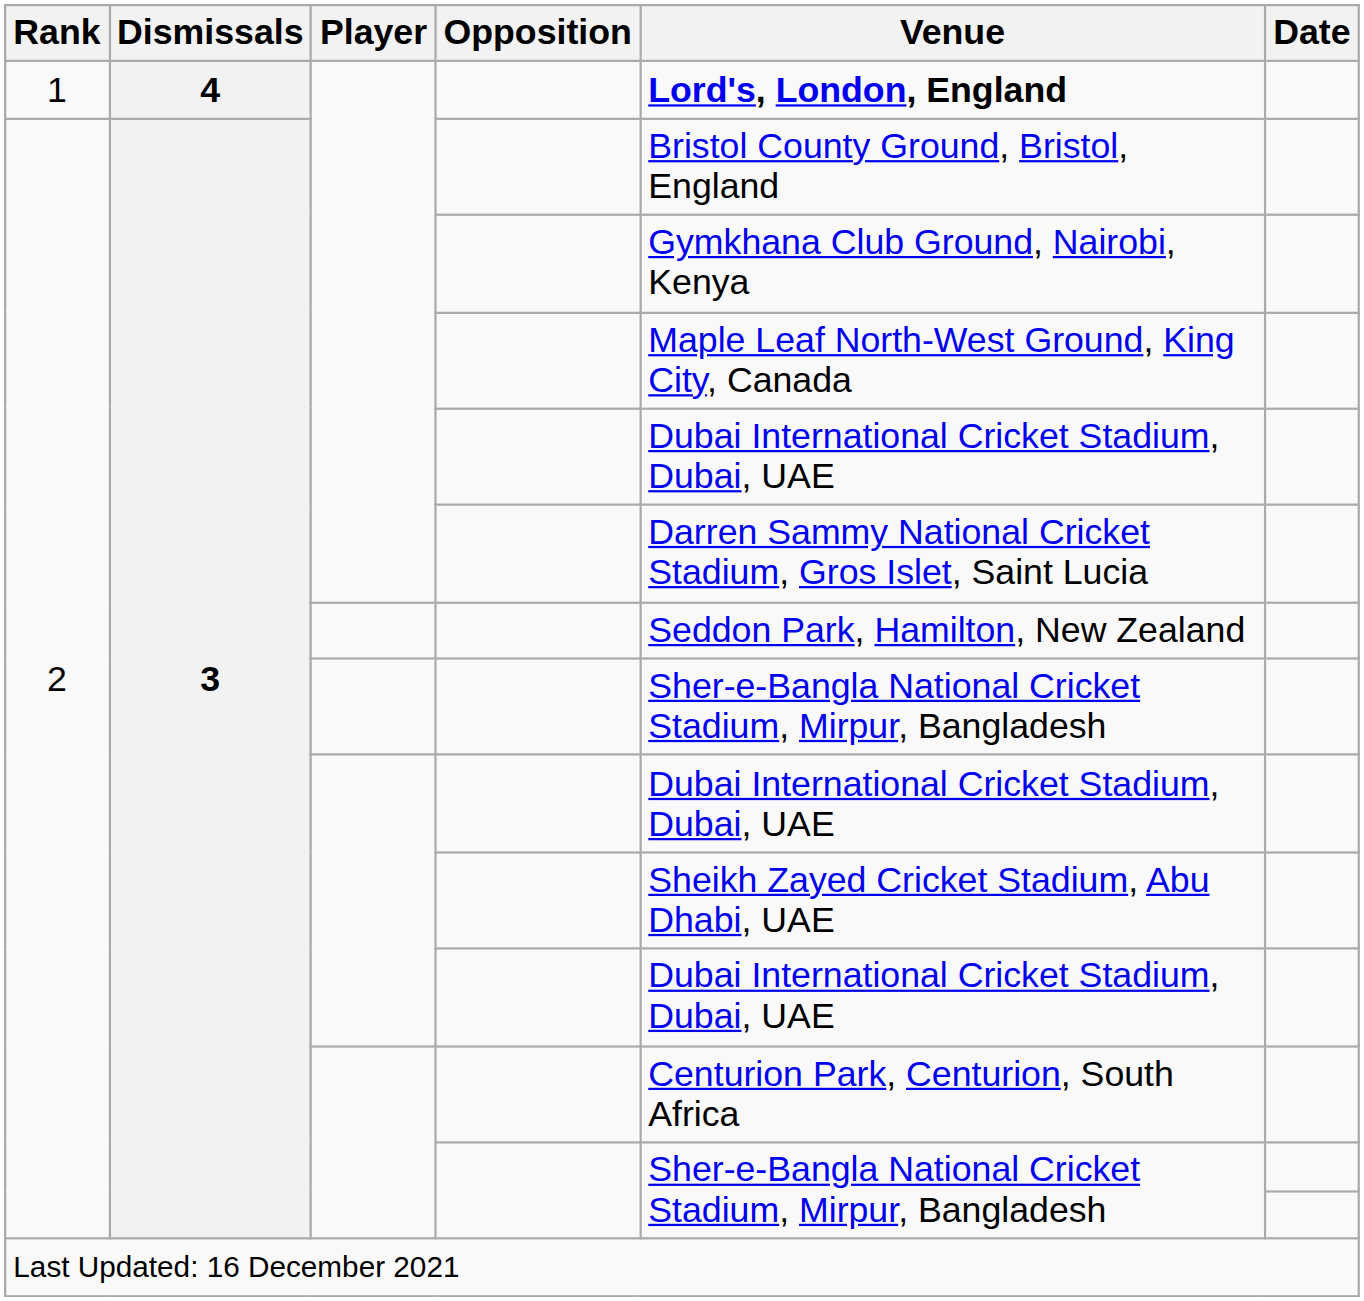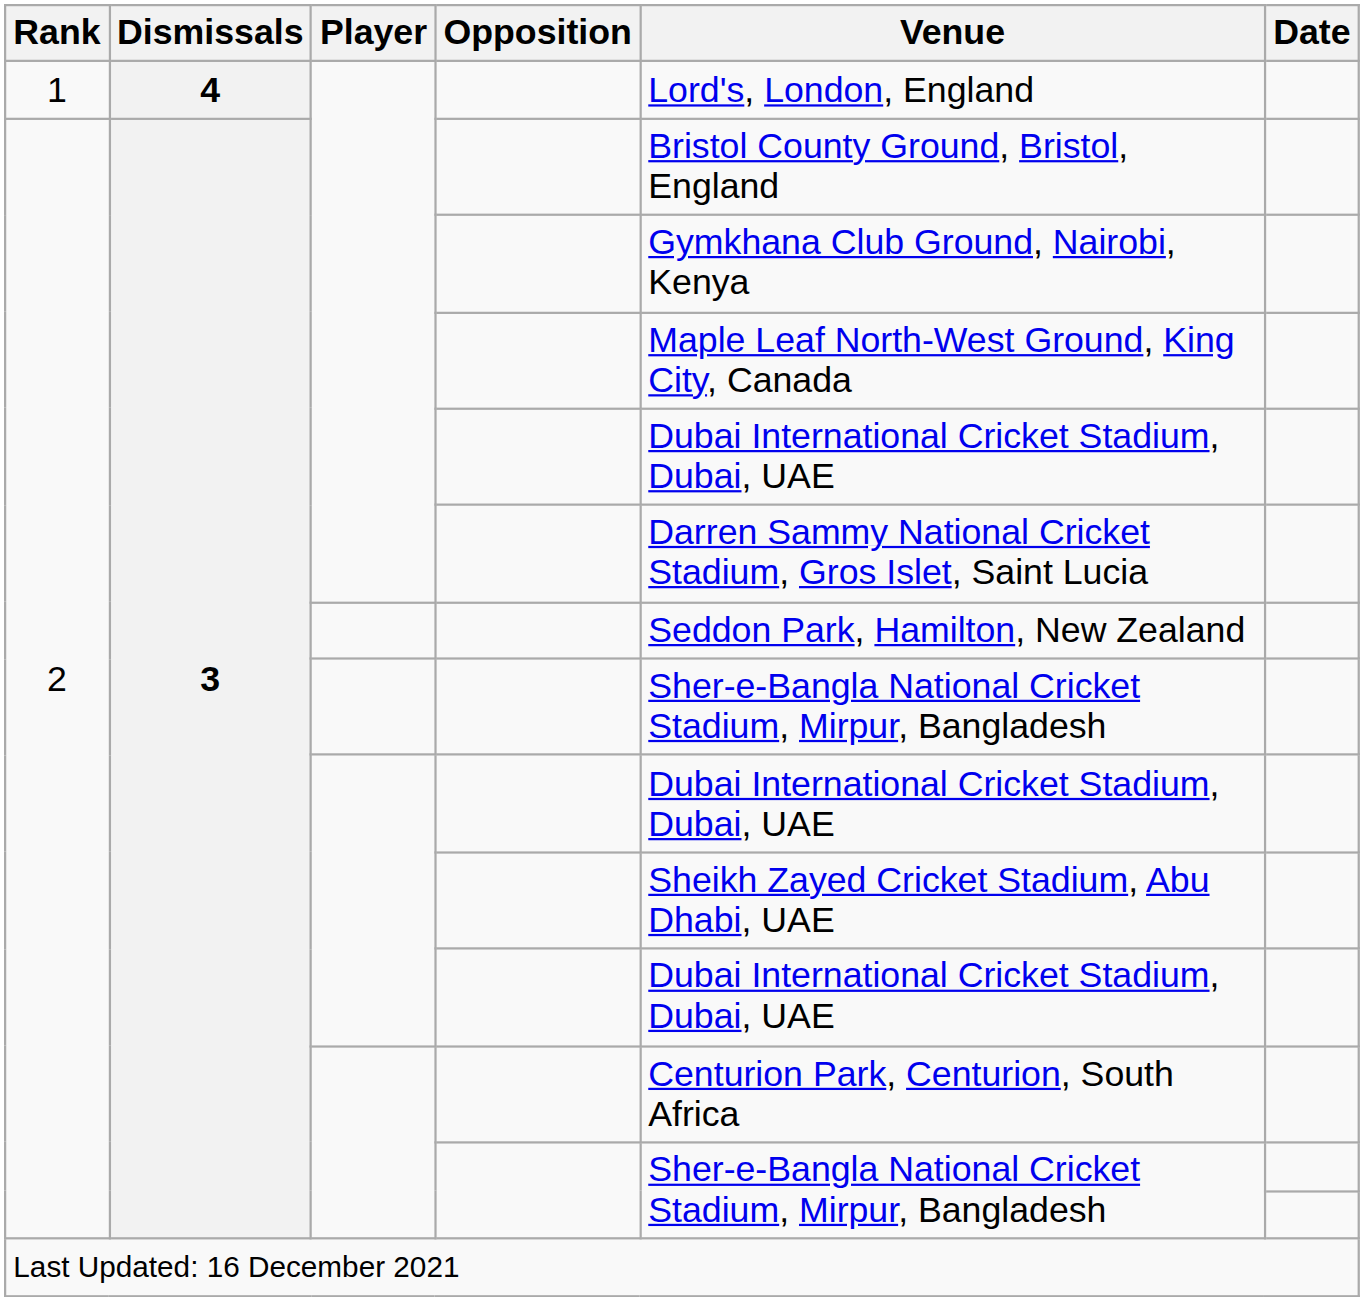(858, 89) bold -> (841, 89) normal
